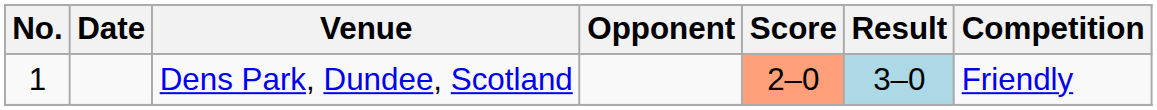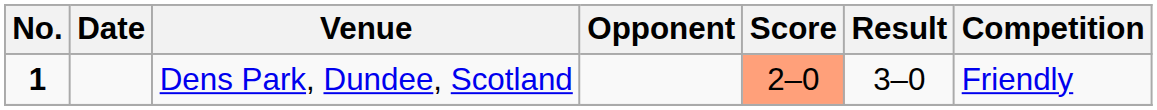(37, 79) normal -> (37, 79) bold
(899, 79) lightblue background -> (899, 79) no background
